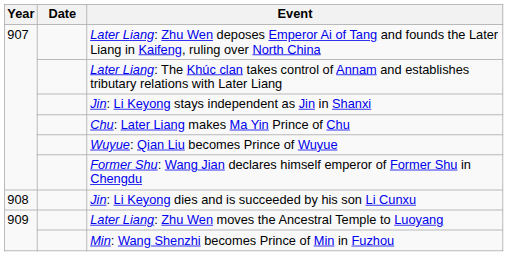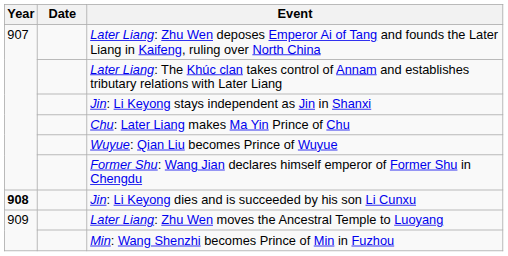(18, 199) normal -> (18, 199) bold
